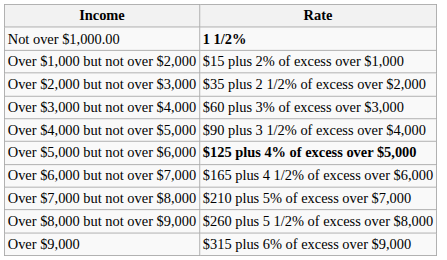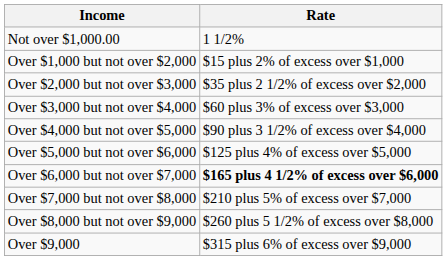(225, 38) bold -> (223, 38) normal
(310, 152) bold -> (307, 152) normal
(318, 175) normal -> (321, 175) bold
